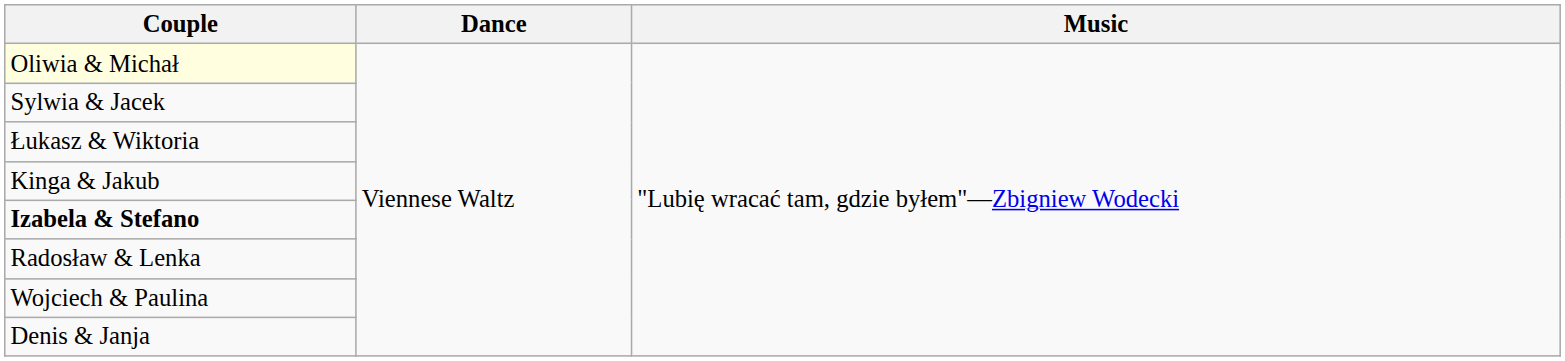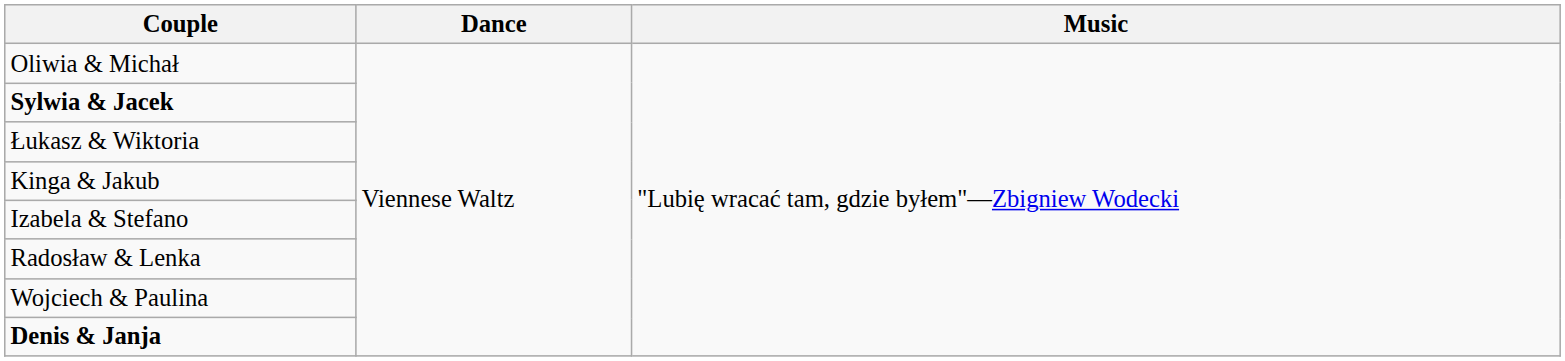(95, 63) lightyellow background -> (95, 63) no background
(88, 102) normal -> (92, 102) bold
(105, 219) bold -> (99, 219) normal
(80, 336) normal -> (86, 336) bold
